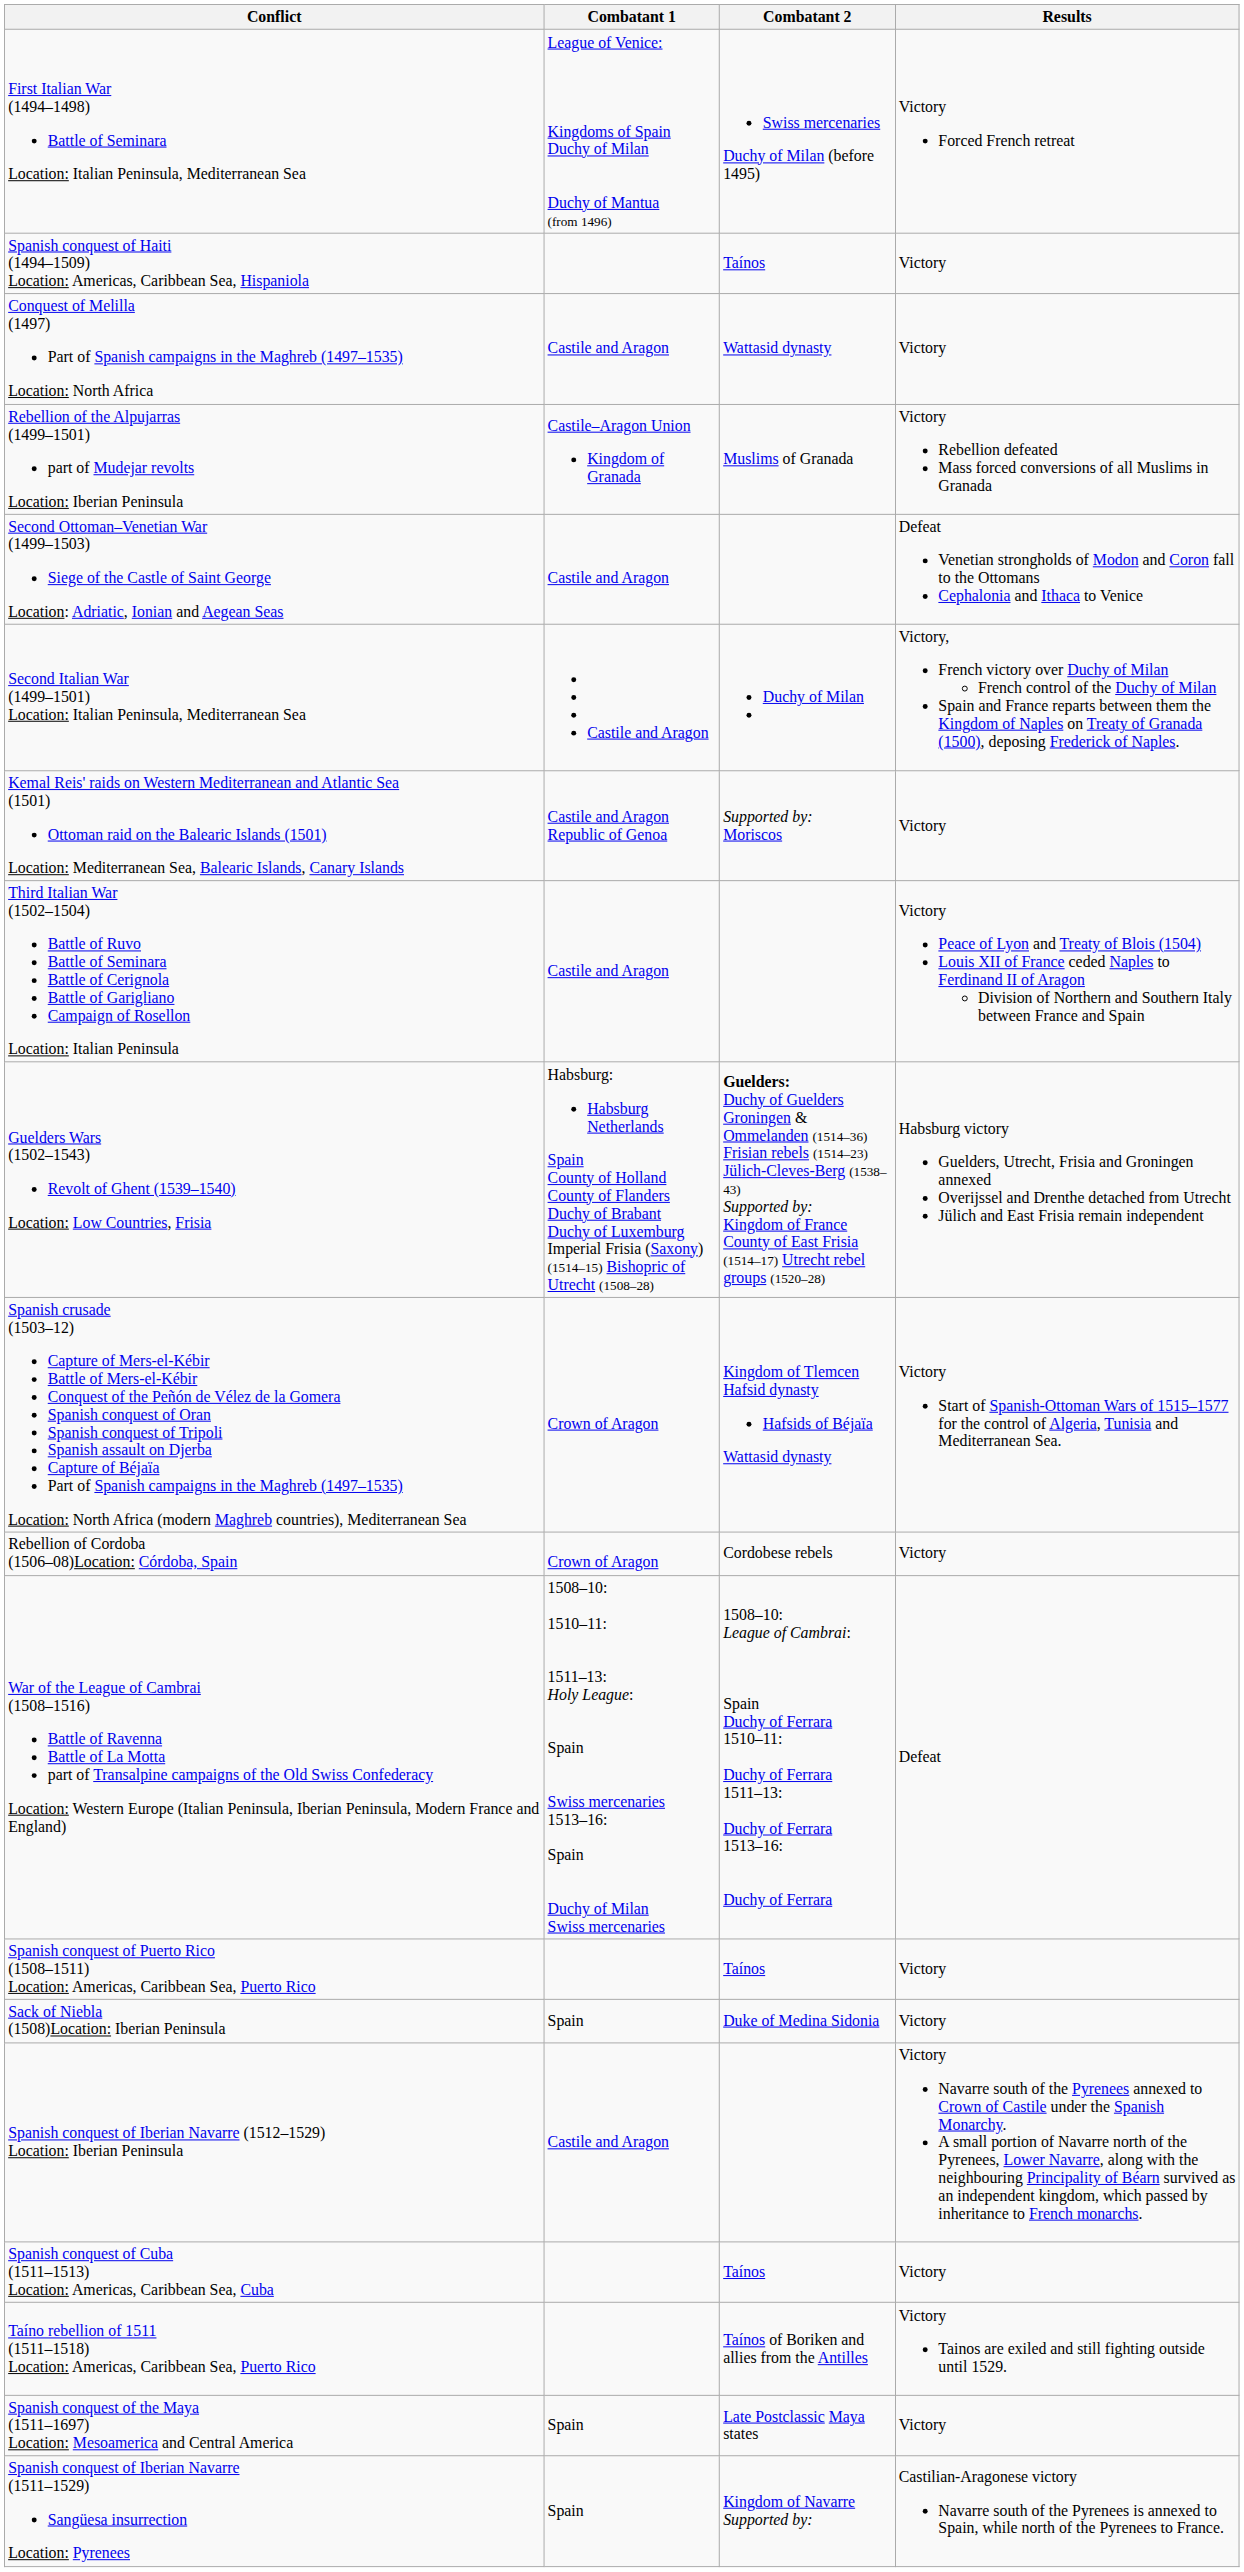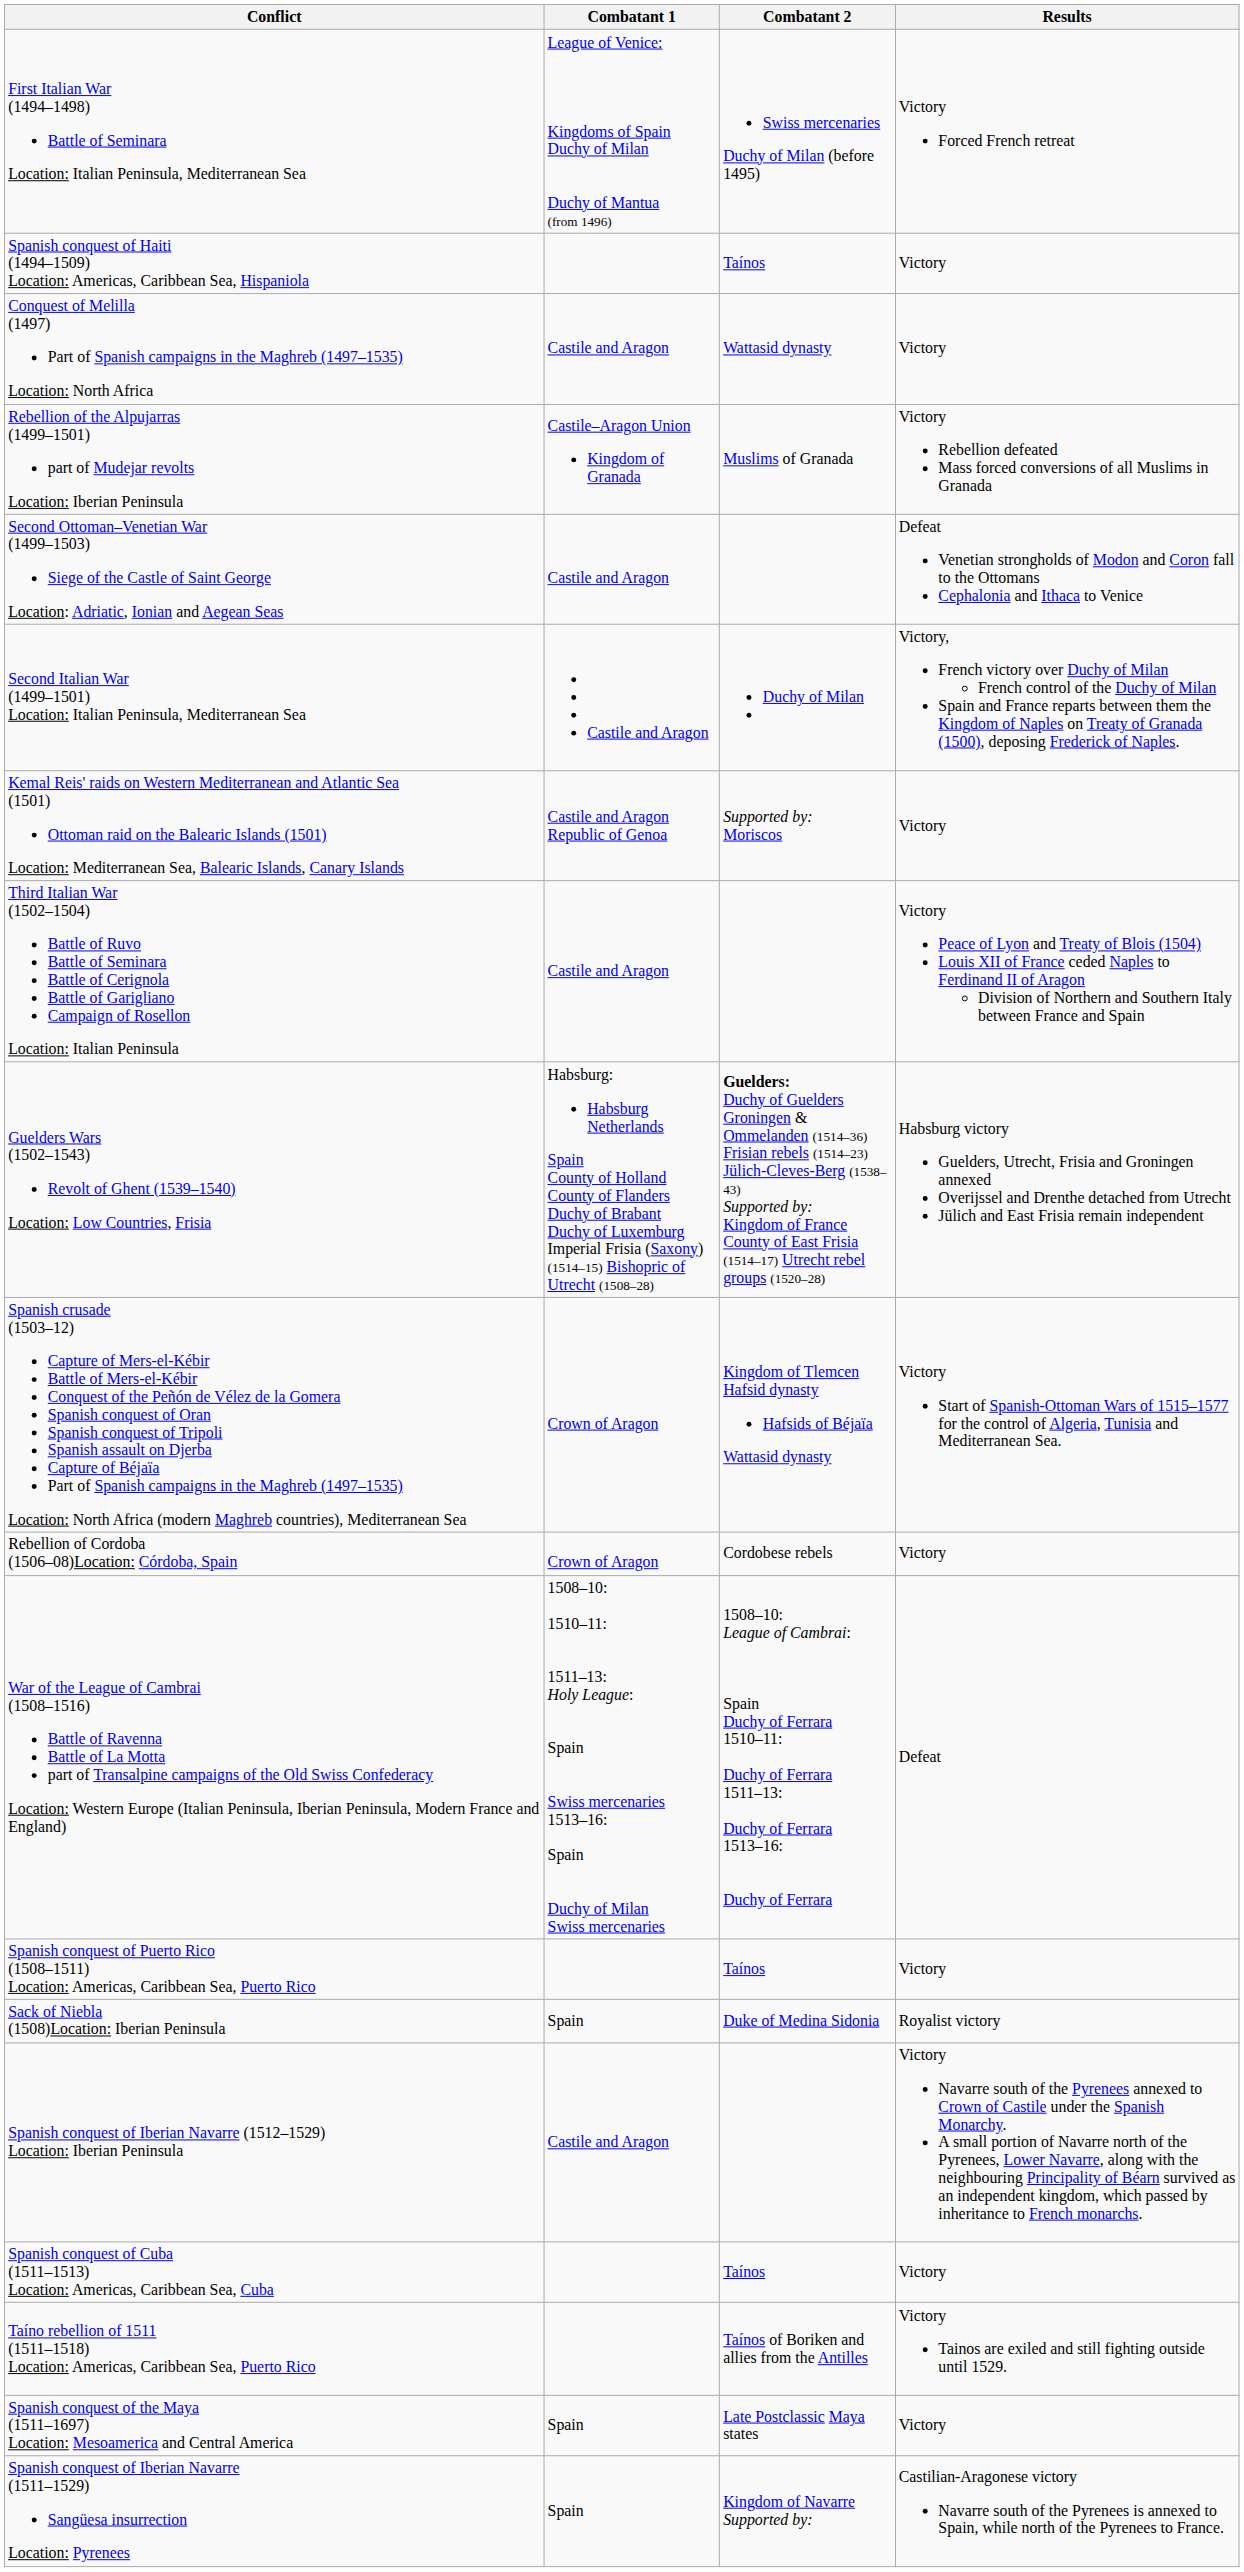(922, 2021) Victory -> (950, 2021) Royalist victory
